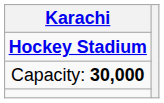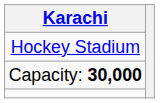(78, 46) bold -> (75, 46) normal
